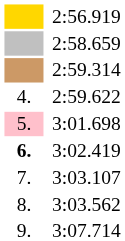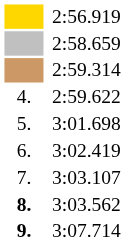(24, 123) pink background -> (24, 123) no background
(24, 150) bold -> (24, 150) normal
(24, 204) normal -> (24, 204) bold
(24, 231) normal -> (24, 231) bold
